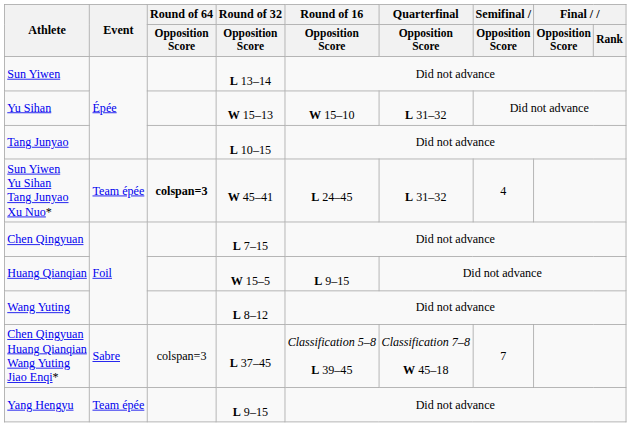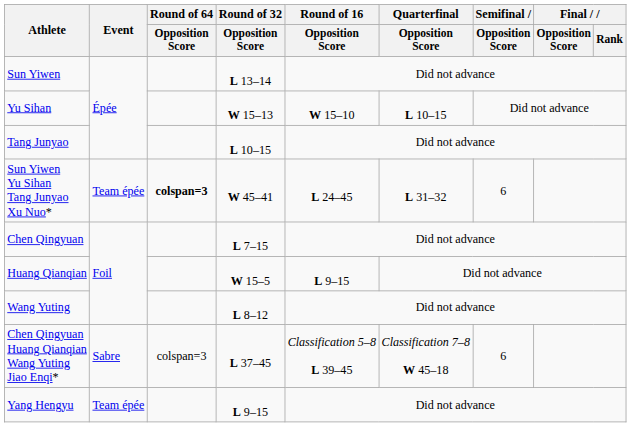(426, 115) L 31–32 -> (426, 115) L 10–15
(503, 191) 4 -> (503, 191) 6
(503, 356) 7 -> (503, 356) 6
